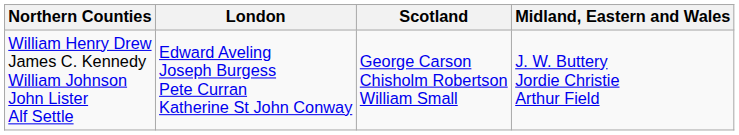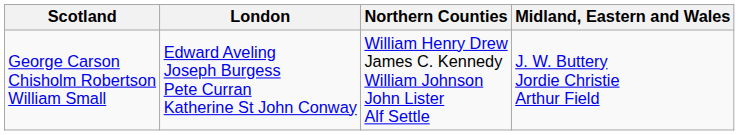columns swapped: (80, 17) <-> (434, 17)
